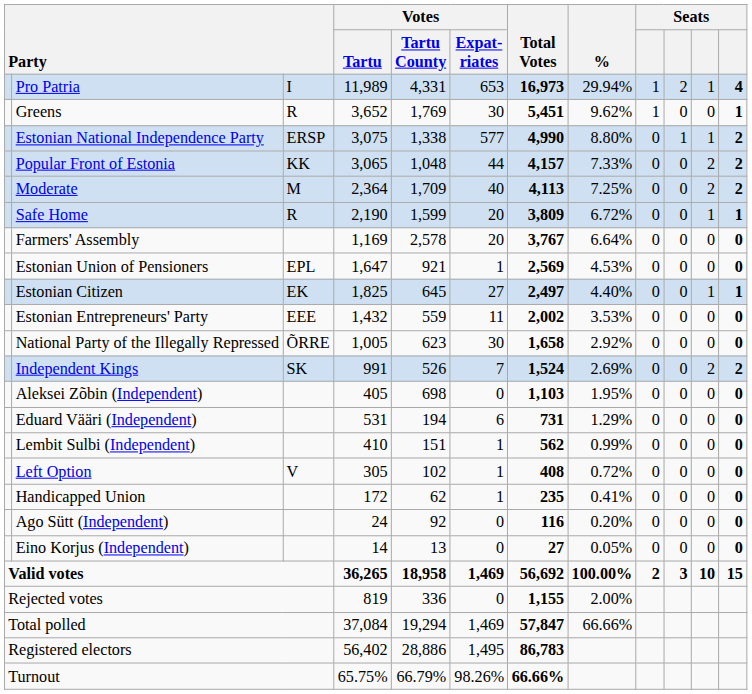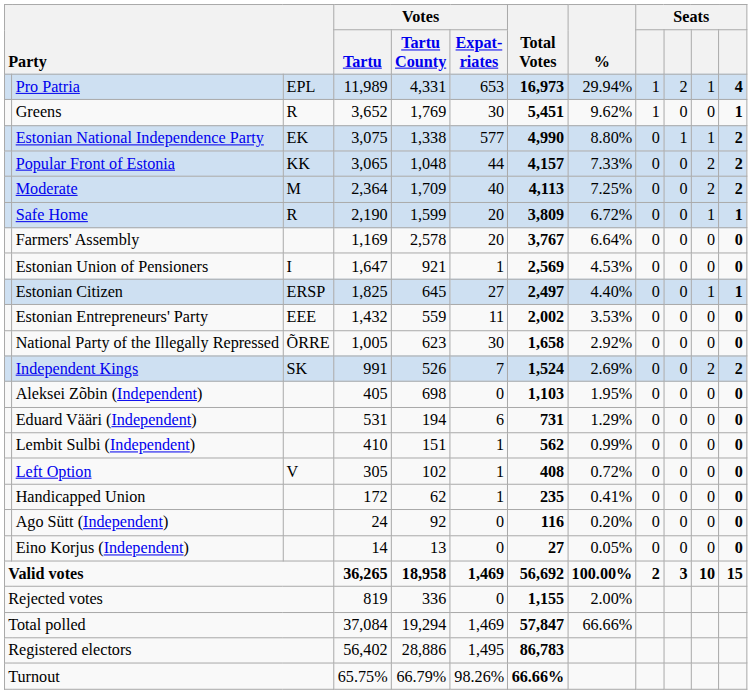(289, 86) I -> (301, 86) EPL
(306, 138) ERSP -> (297, 138) EK
(301, 266) EPL -> (289, 266) I
(297, 291) EK -> (306, 291) ERSP
